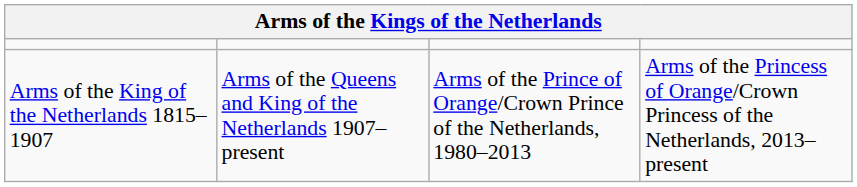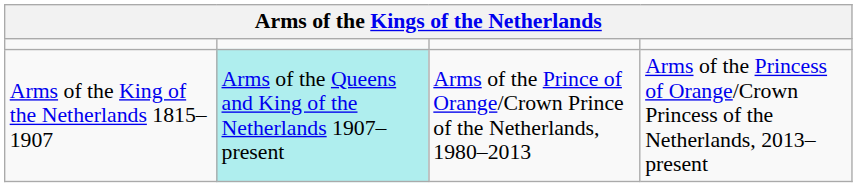(309, 115) no background -> (309, 115) paleturquoise background
